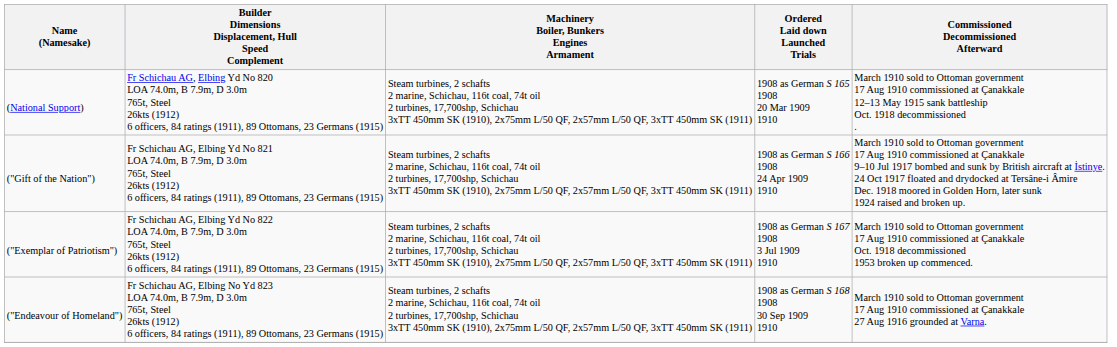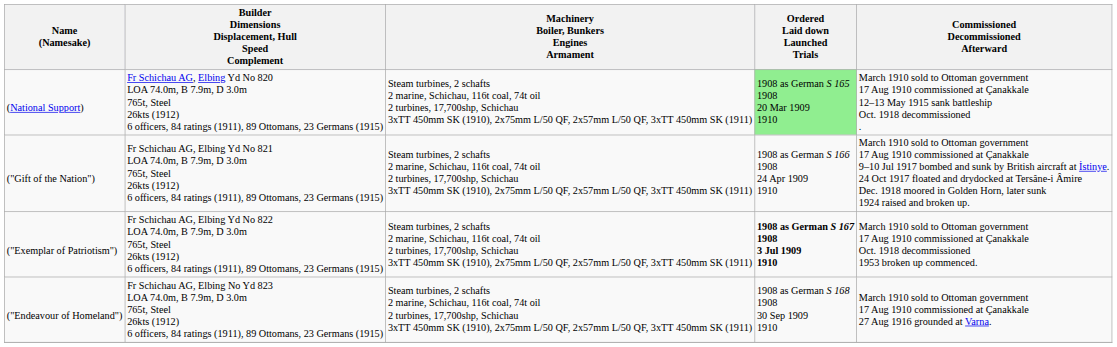(803, 102) no background -> (803, 102) lightgreen background
(803, 244) normal -> (806, 244) bold
